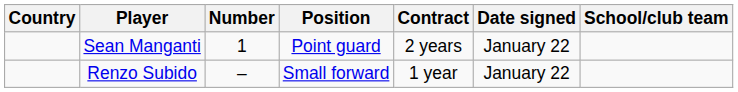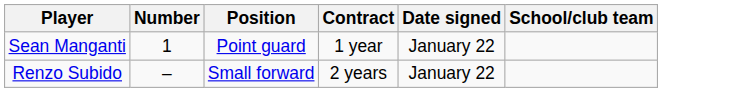- column: (42, 18)
(433, 45) 2 years -> (358, 45) 1 year
(433, 73) 1 year -> (358, 73) 2 years
